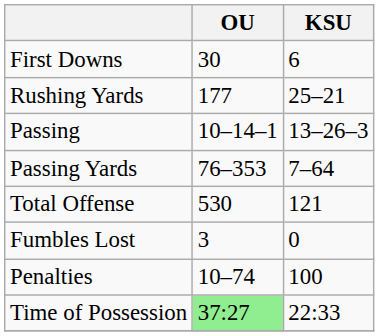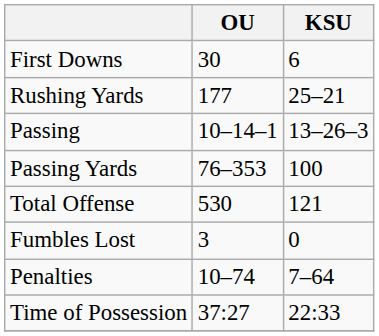(311, 167) 7–64 -> (305, 167) 100
(305, 276) 100 -> (311, 276) 7–64
(224, 312) lightgreen background -> (224, 312) no background
